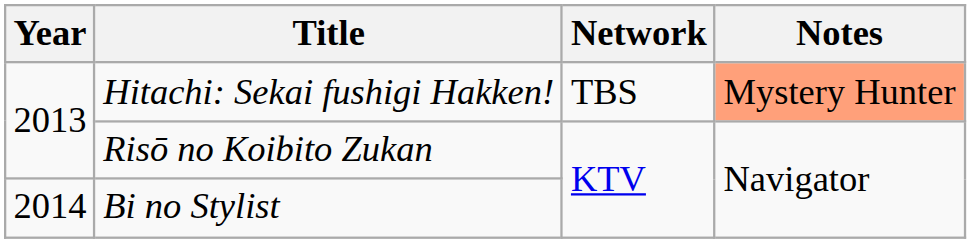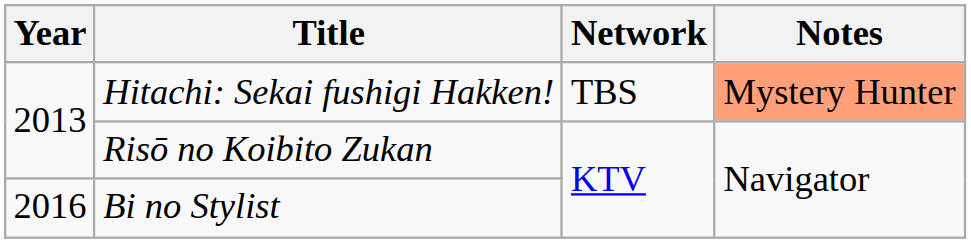(50, 206) 2014 -> (50, 206) 2016
